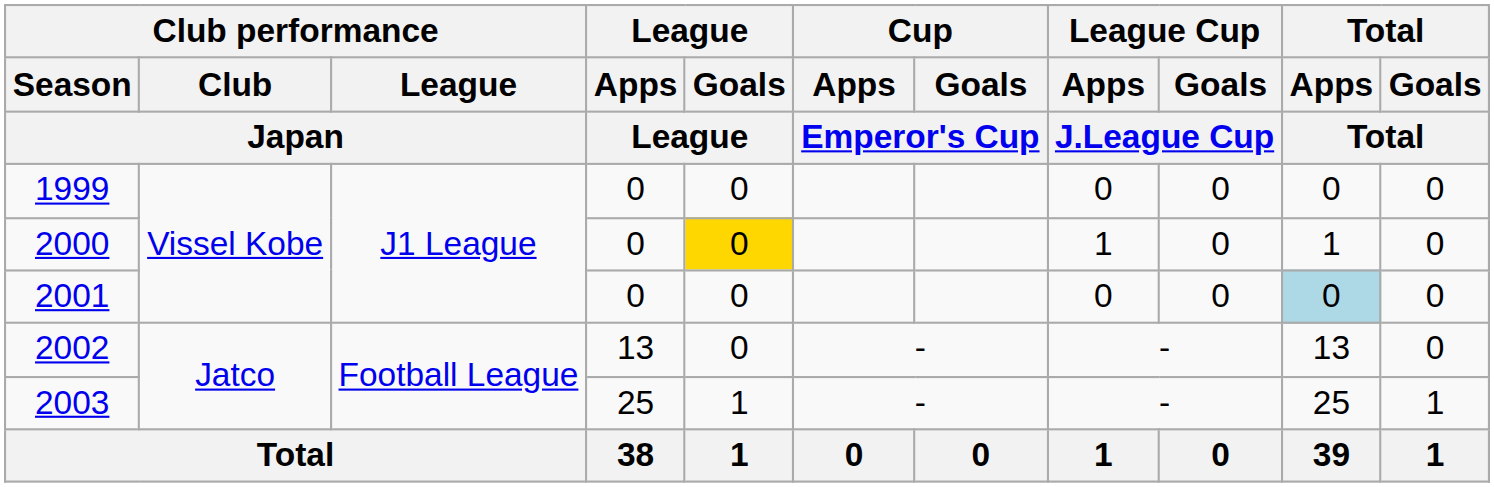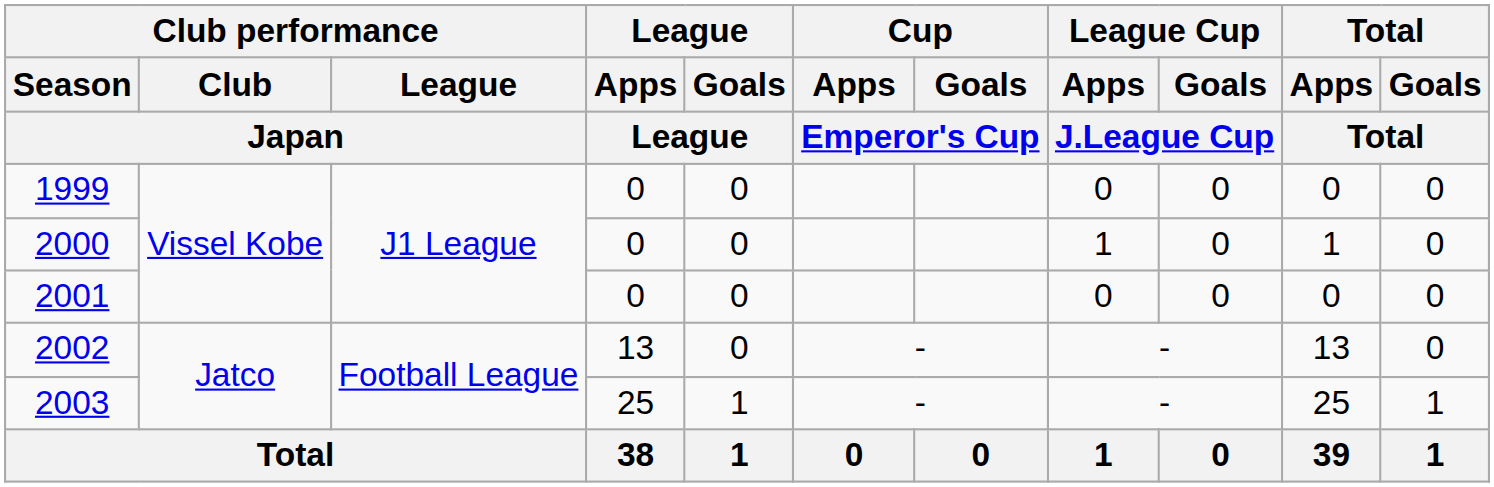(739, 243) gold background -> (739, 243) no background
(1331, 296) lightblue background -> (1331, 296) no background
